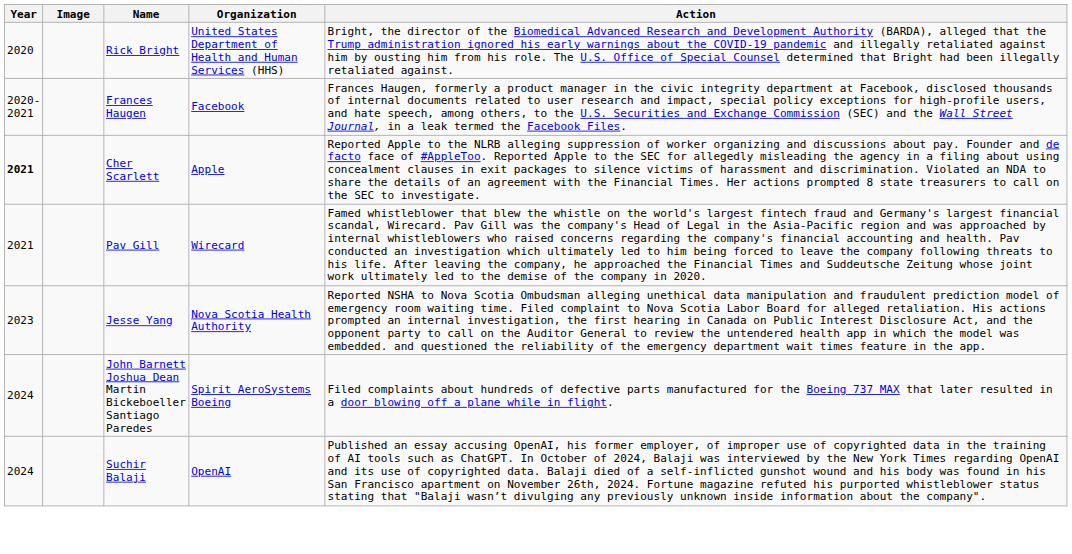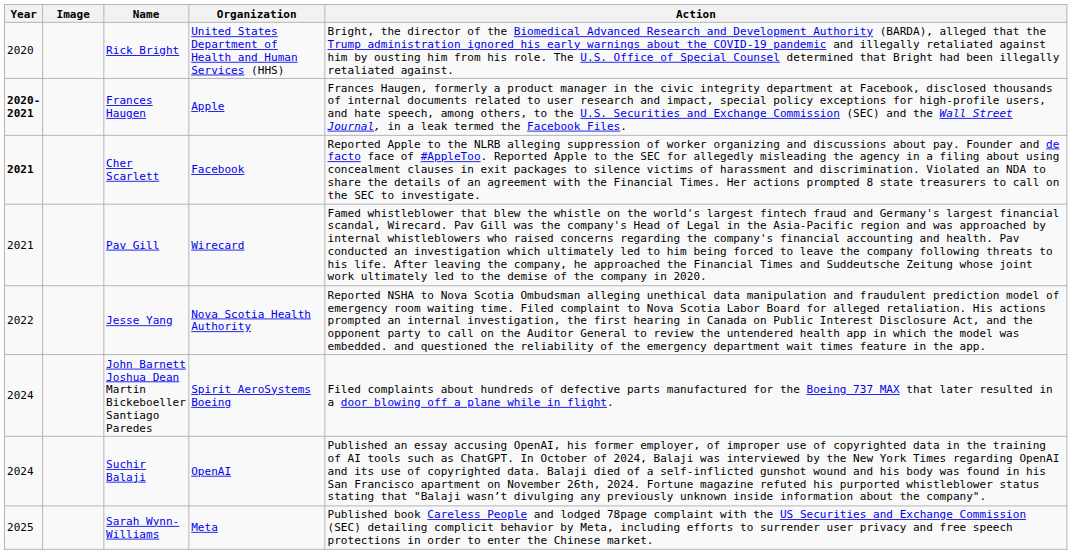(24, 107) normal -> (24, 107) bold
(218, 107) Facebook -> (208, 107) Apple
(208, 169) Apple -> (218, 169) Facebook
(20, 320) 2023 -> (20, 320) 2022
+ row: (143, 527)
